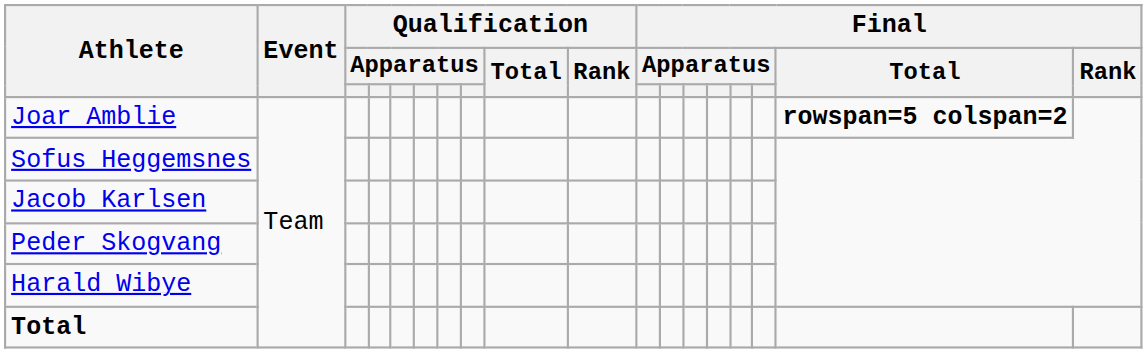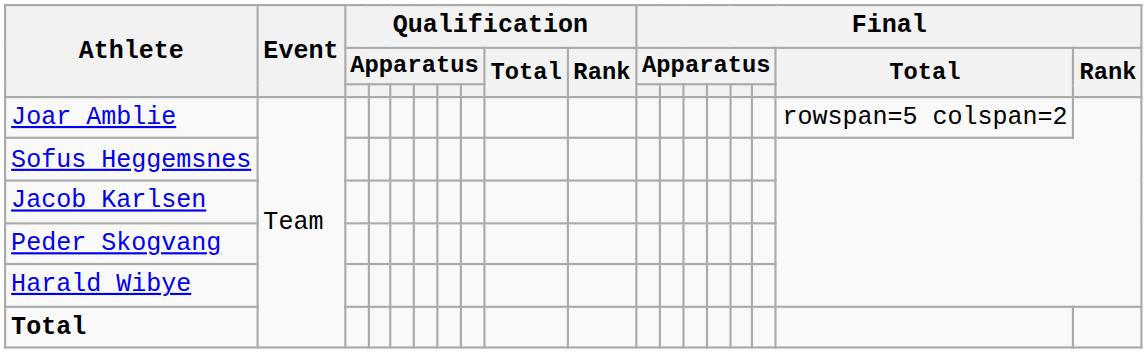(925, 117) bold -> (925, 117) normal
